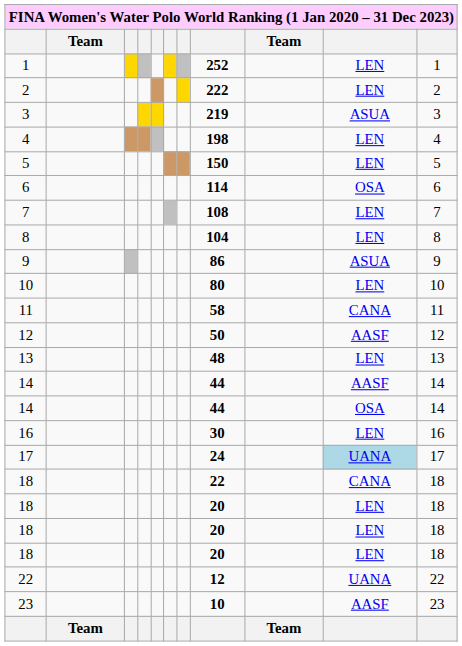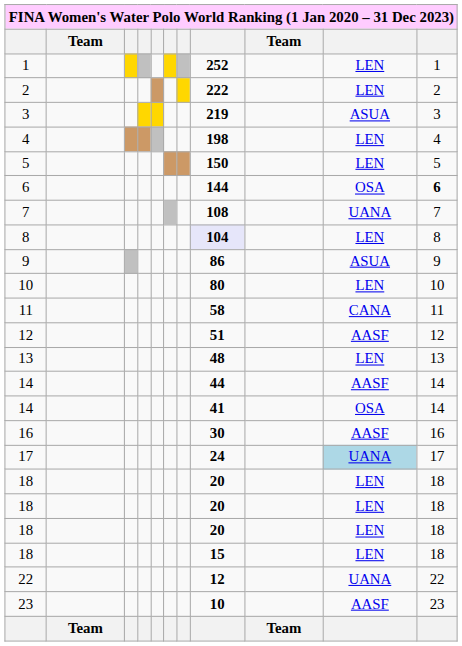(217, 188) 114 -> (217, 188) 144
(437, 188) normal -> (437, 188) bold
(370, 212) LEN -> (370, 212) UANA
(217, 237) no background -> (217, 237) lavender background
(217, 335) 50 -> (217, 335) 51
(217, 408) 44 -> (217, 408) 41
(370, 432) LEN -> (370, 432) AASF
(217, 481) 22 -> (217, 481) 20
(370, 481) CANA -> (370, 481) LEN
(217, 555) 20 -> (217, 555) 15
